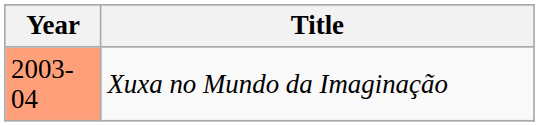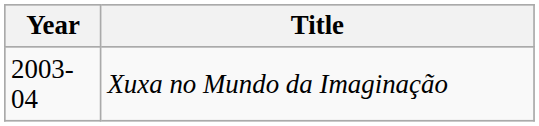(42, 83) lightsalmon background -> (42, 83) no background
